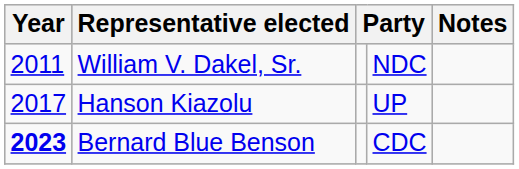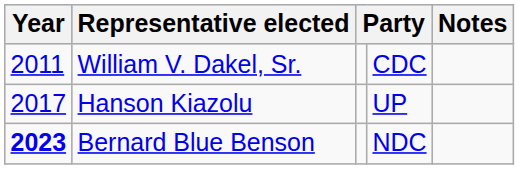(400, 63) NDC -> (400, 63) CDC
(400, 143) CDC -> (400, 143) NDC
